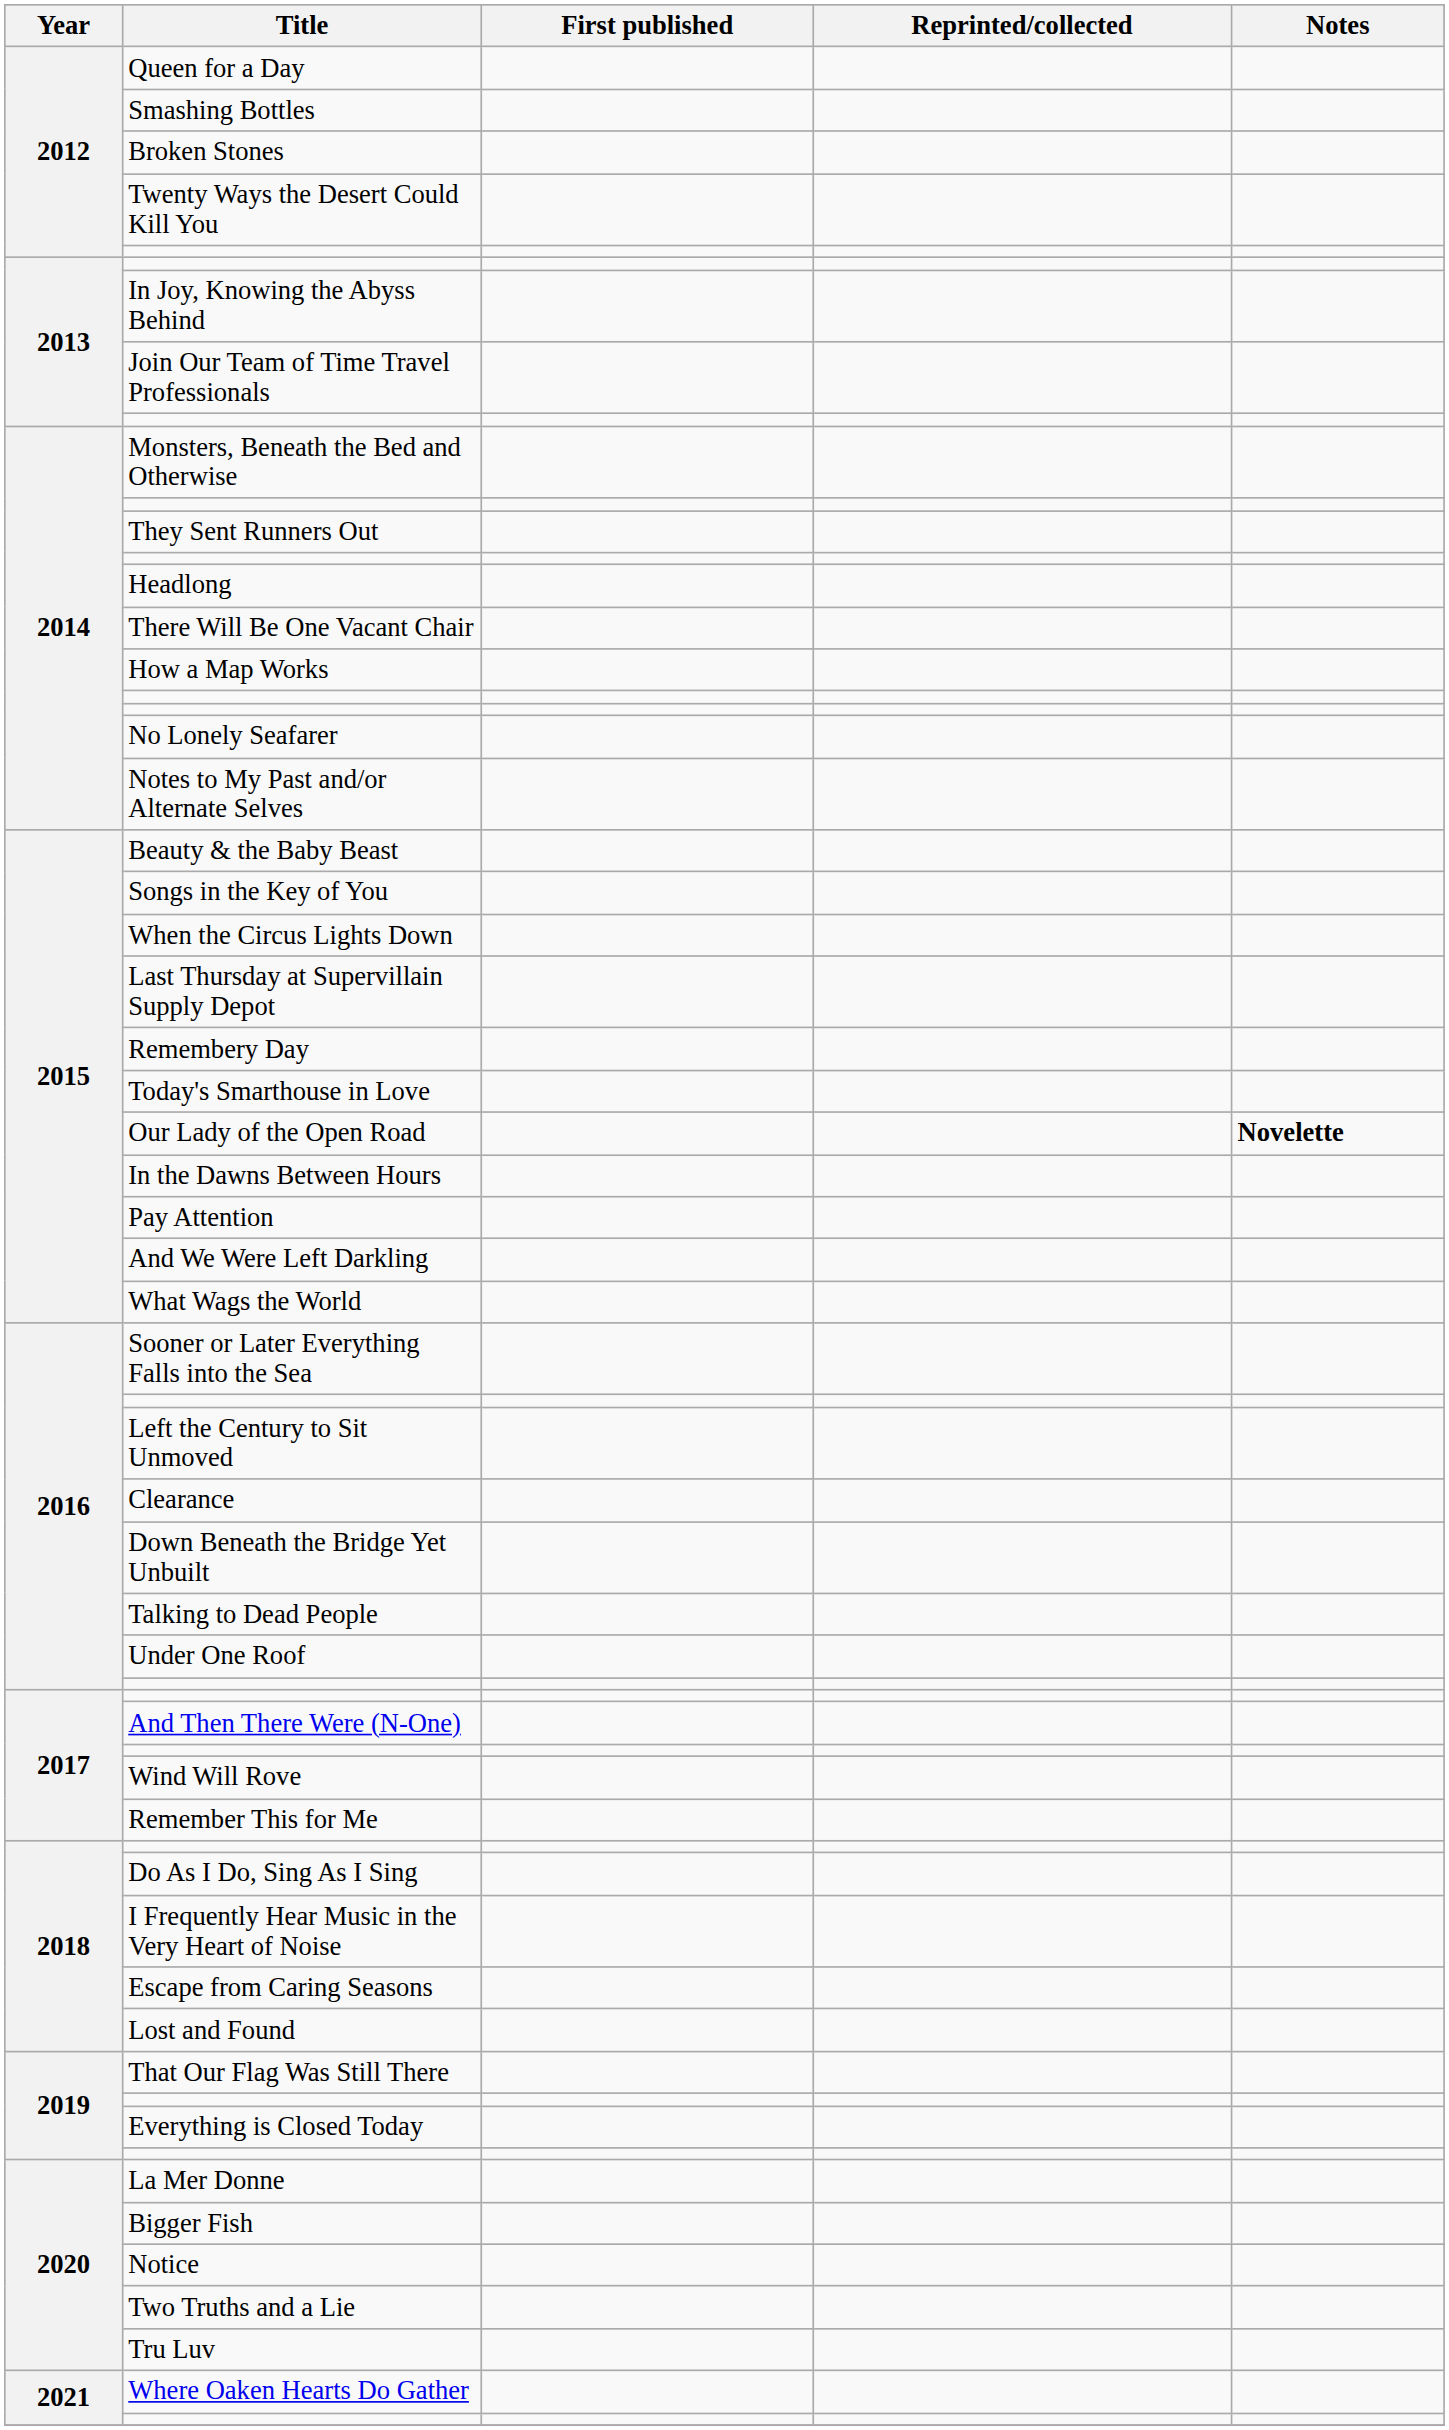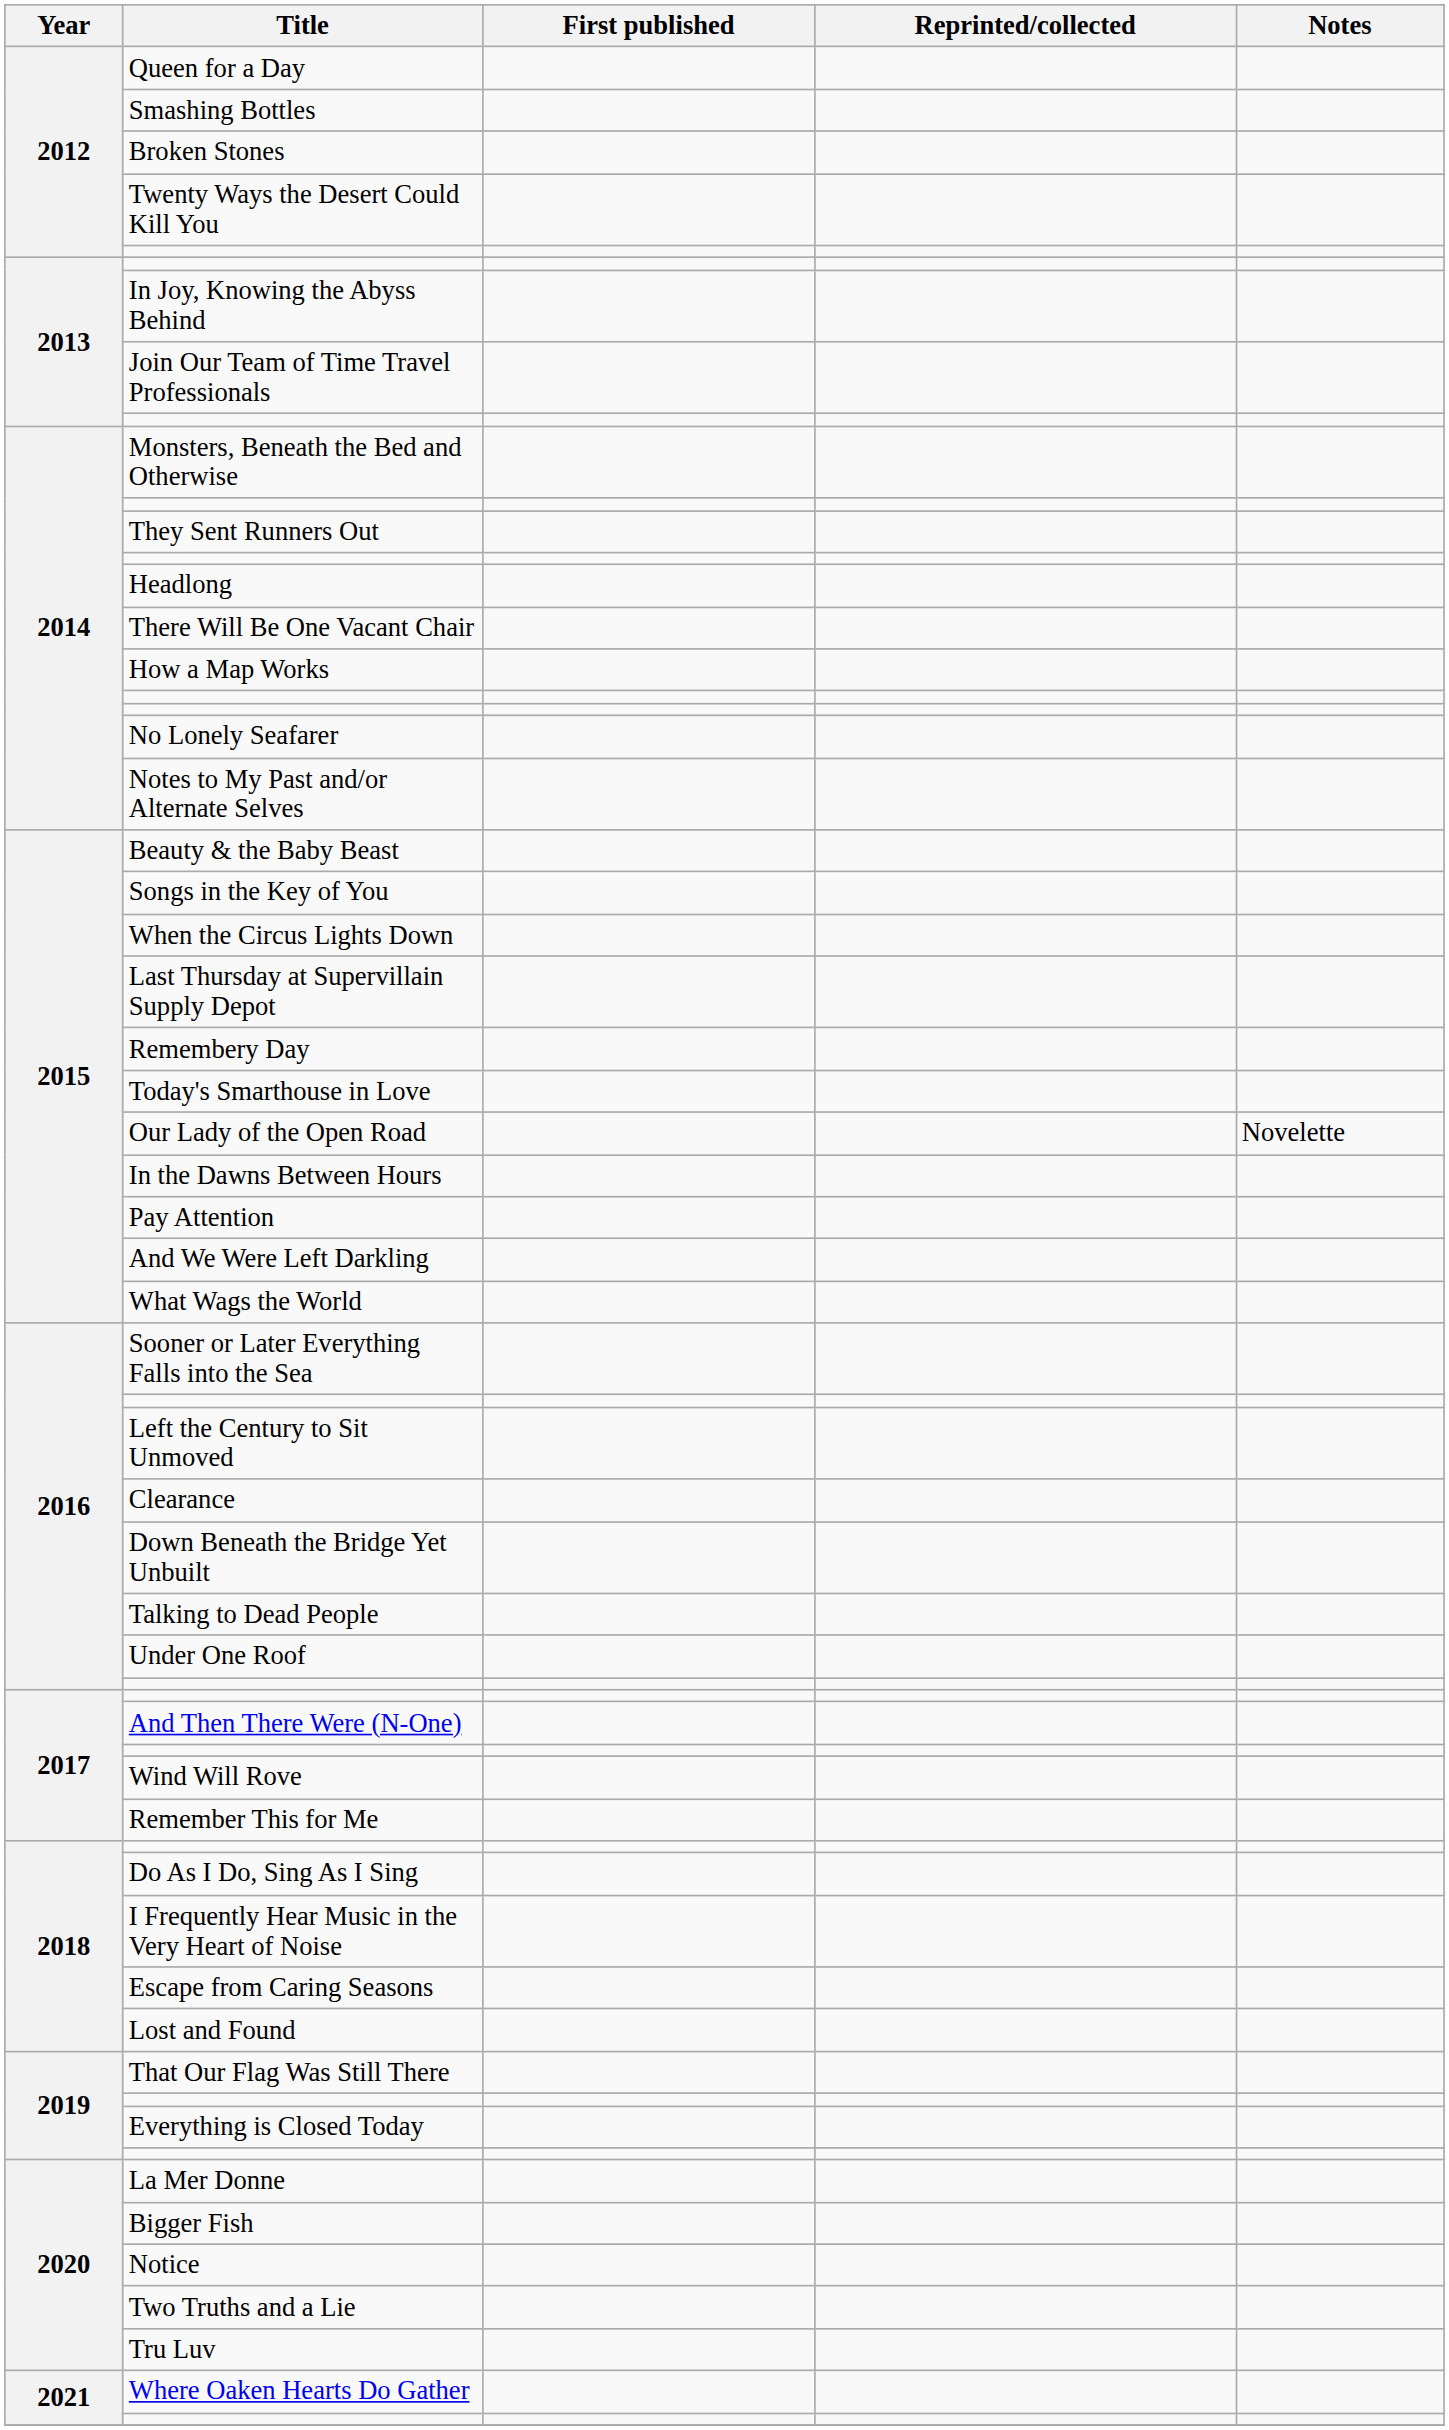(1291, 1132) bold -> (1293, 1132) normal
